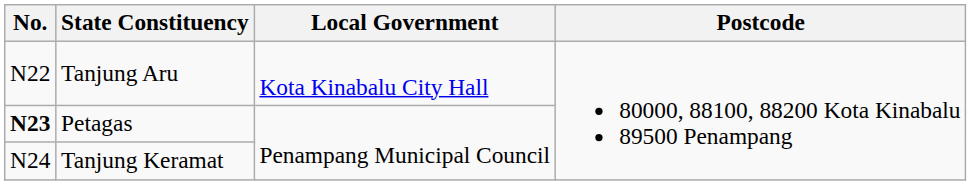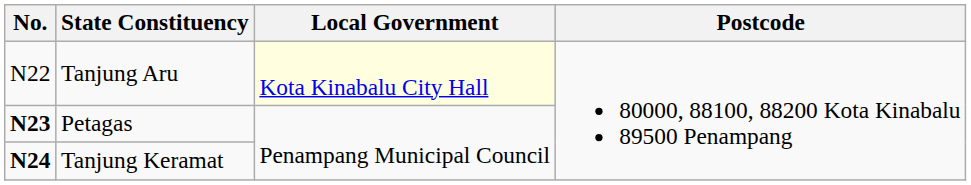(374, 86) no background -> (374, 86) lightyellow background
(30, 160) normal -> (30, 160) bold
